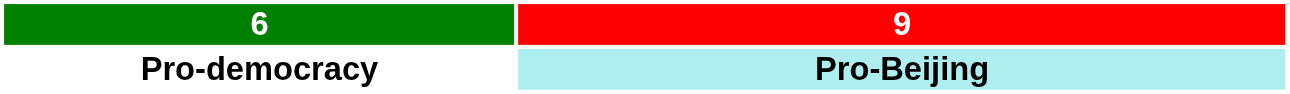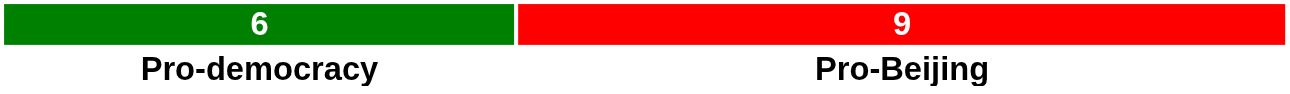(902, 68) paleturquoise background -> (902, 68) no background
